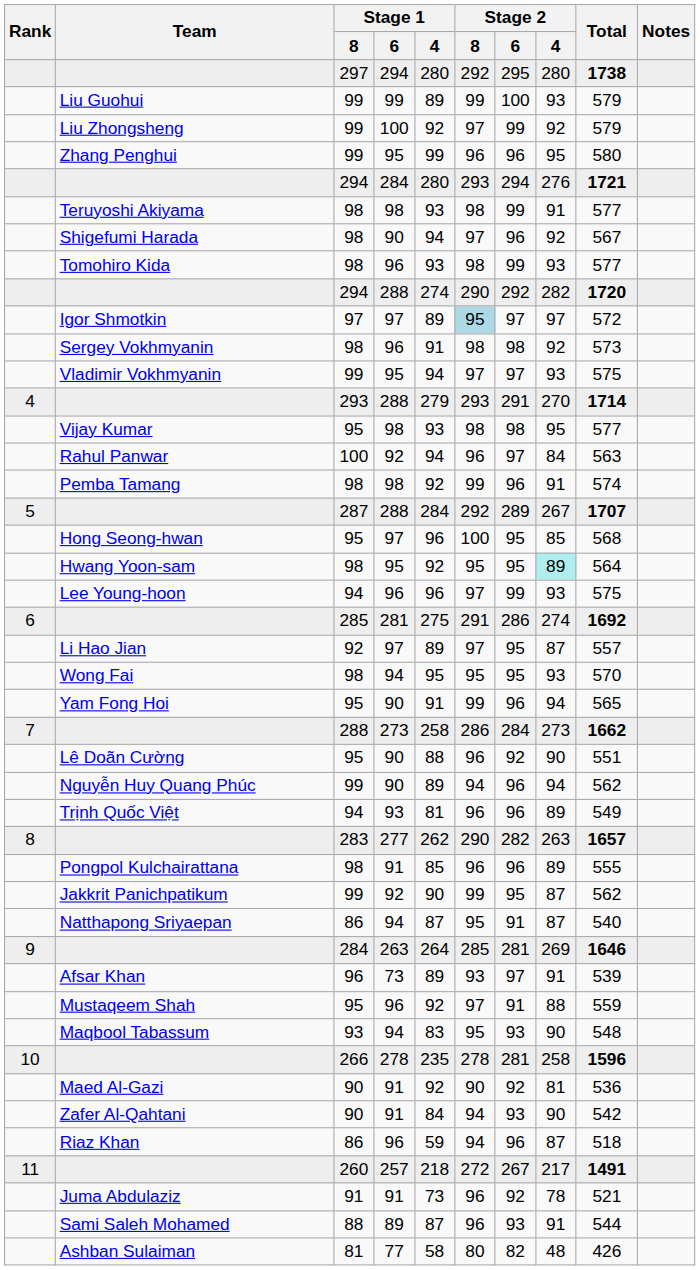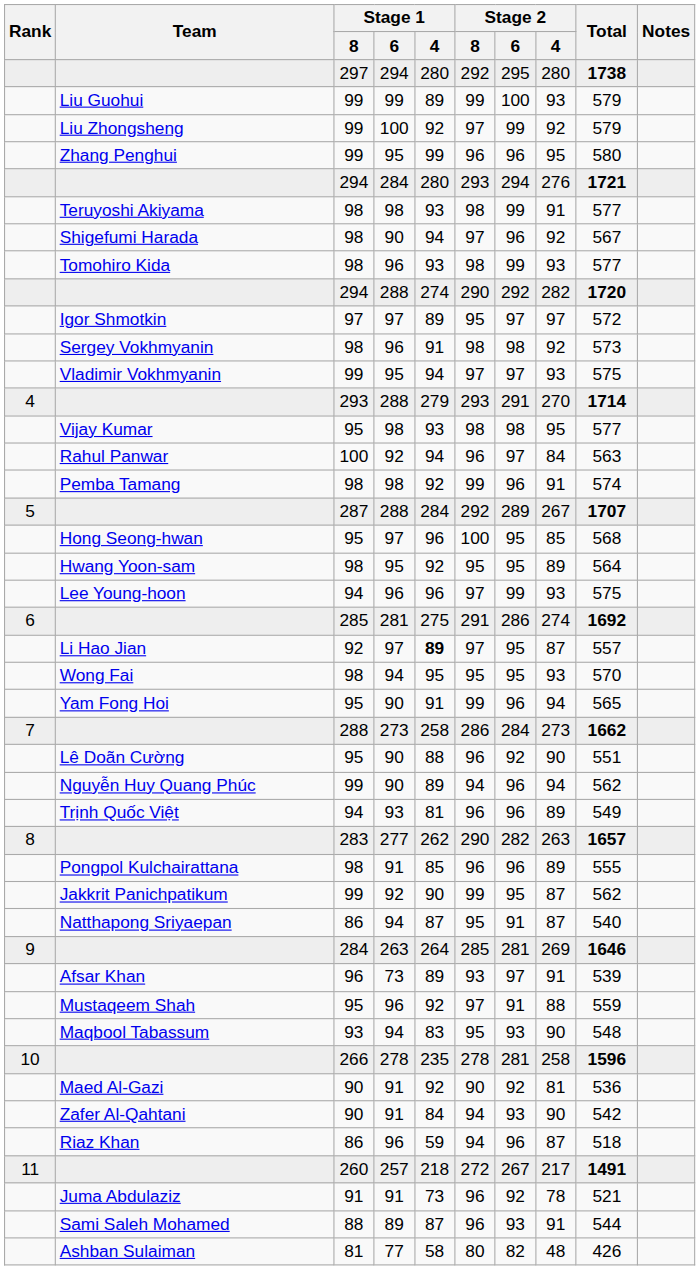(475, 319) lightblue background -> (475, 319) no background
(556, 566) paleturquoise background -> (556, 566) no background
(435, 648) normal -> (435, 648) bold
